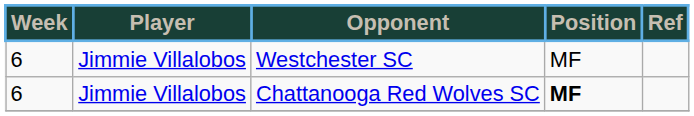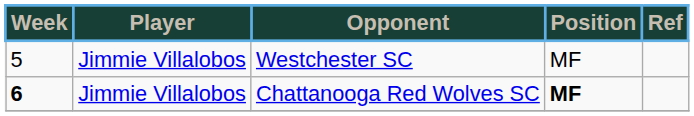(16, 58) 6 -> (16, 58) 5
(16, 93) normal -> (16, 93) bold
